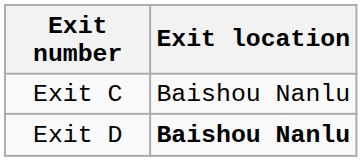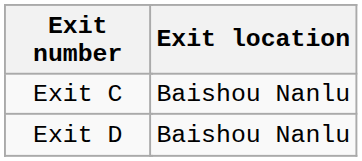(253, 135) bold -> (253, 135) normal
